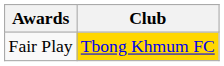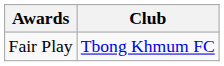(148, 46) gold background -> (148, 46) no background
